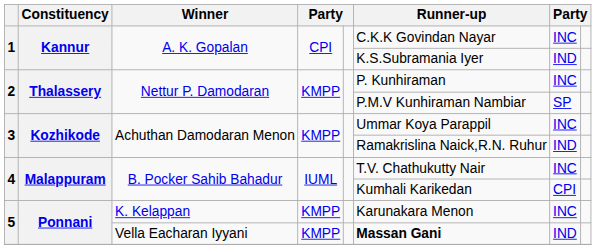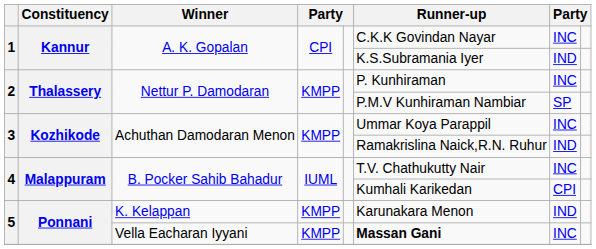(565, 211) INC -> (565, 211) IND
(565, 233) IND -> (565, 233) INC
